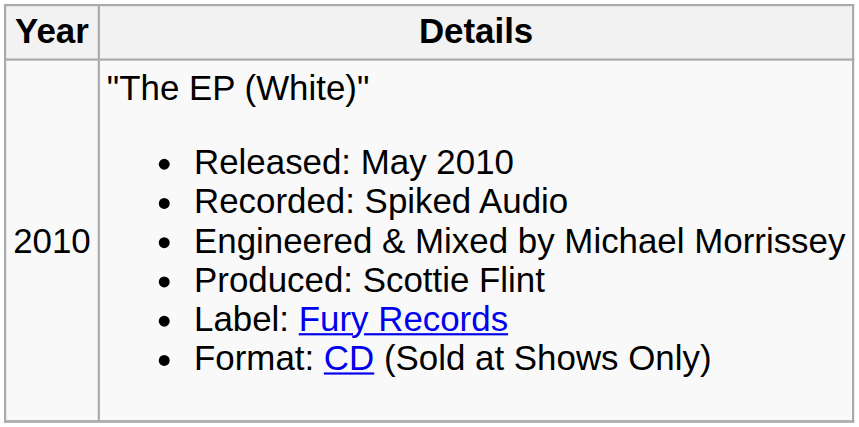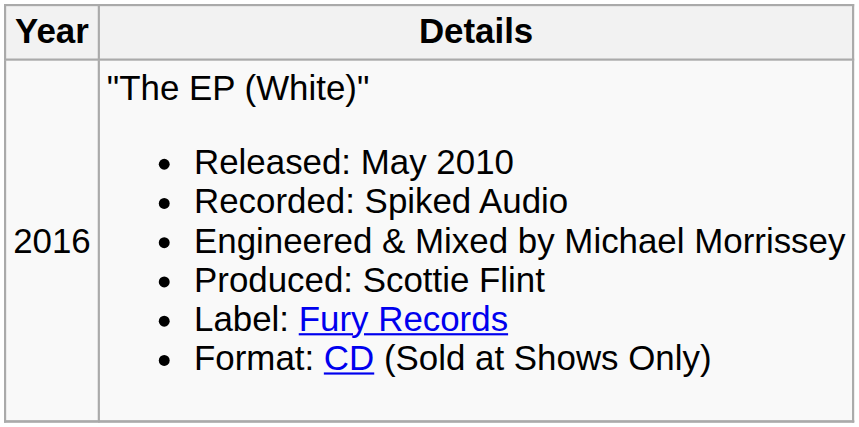(52, 240) 2010 -> (52, 240) 2016
